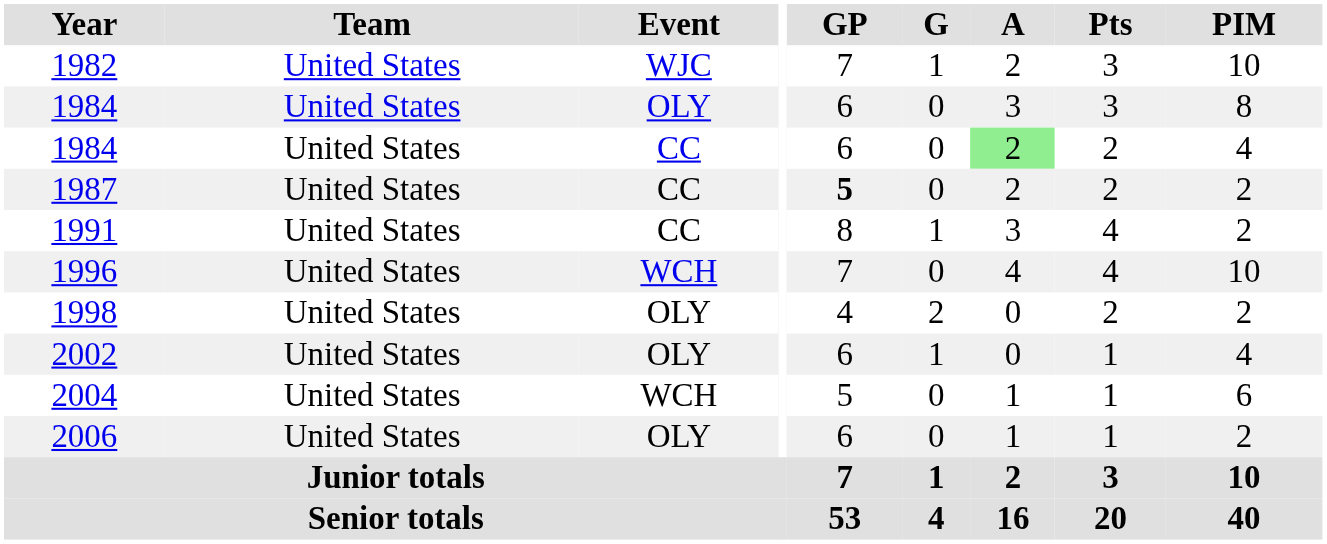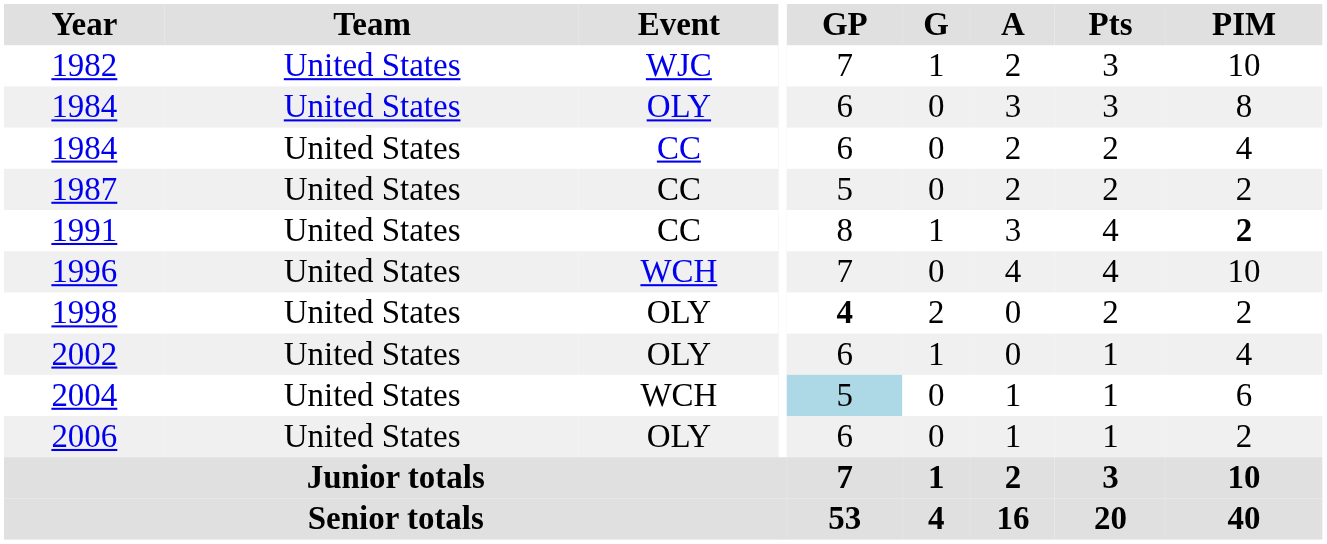(1013, 147) lightgreen background -> (1013, 147) no background
(845, 188) bold -> (845, 188) normal
(1244, 230) normal -> (1244, 230) bold
(845, 312) normal -> (845, 312) bold
(845, 394) no background -> (845, 394) lightblue background
